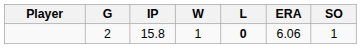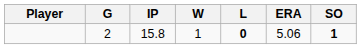(289, 33) 6.06 -> (289, 33) 5.06
(334, 33) normal -> (334, 33) bold
